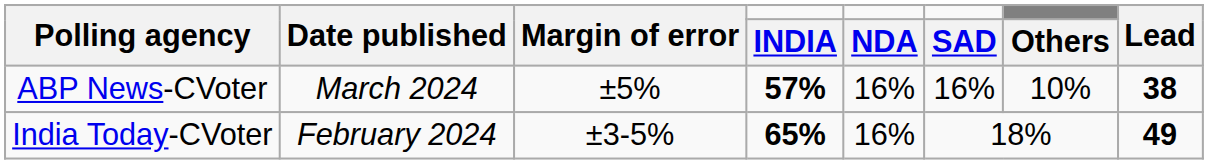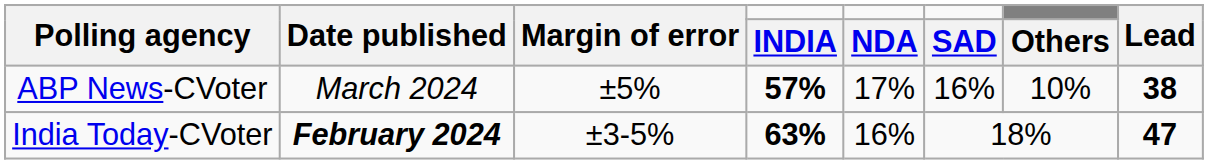(884, 88) 16% -> (884, 88) 17%
(397, 135) normal -> (397, 135) bold
(795, 135) 65% -> (795, 135) 63%
(1160, 135) 49 -> (1160, 135) 47
